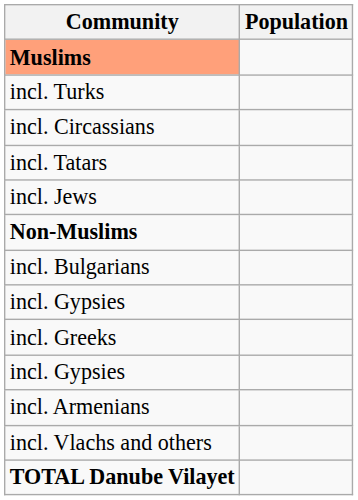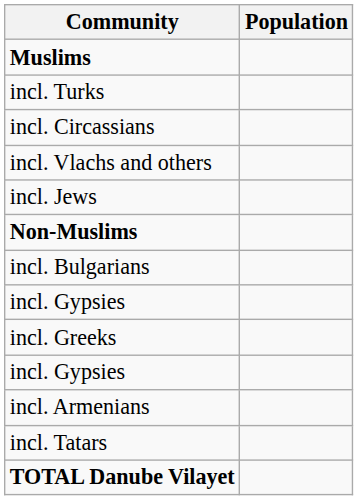(50, 57) lightsalmon background -> (50, 57) no background
(58, 162) incl. Tatars -> (111, 162) incl. Vlachs and others
(111, 442) incl. Vlachs and others -> (58, 442) incl. Tatars
